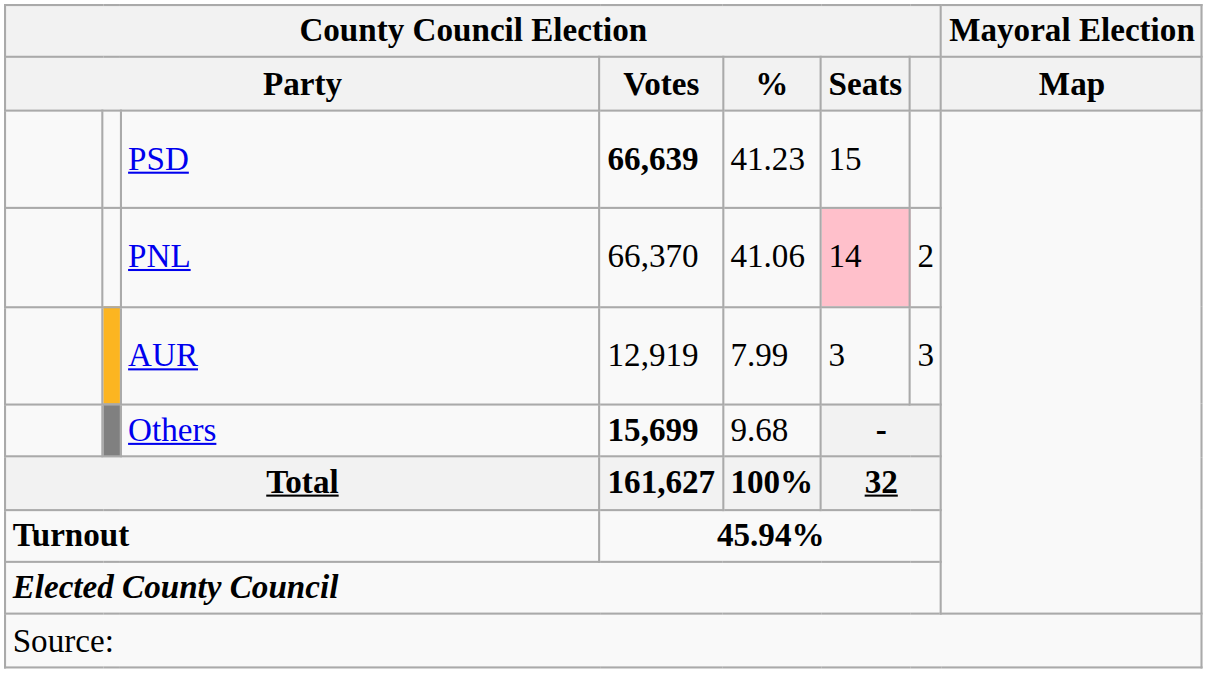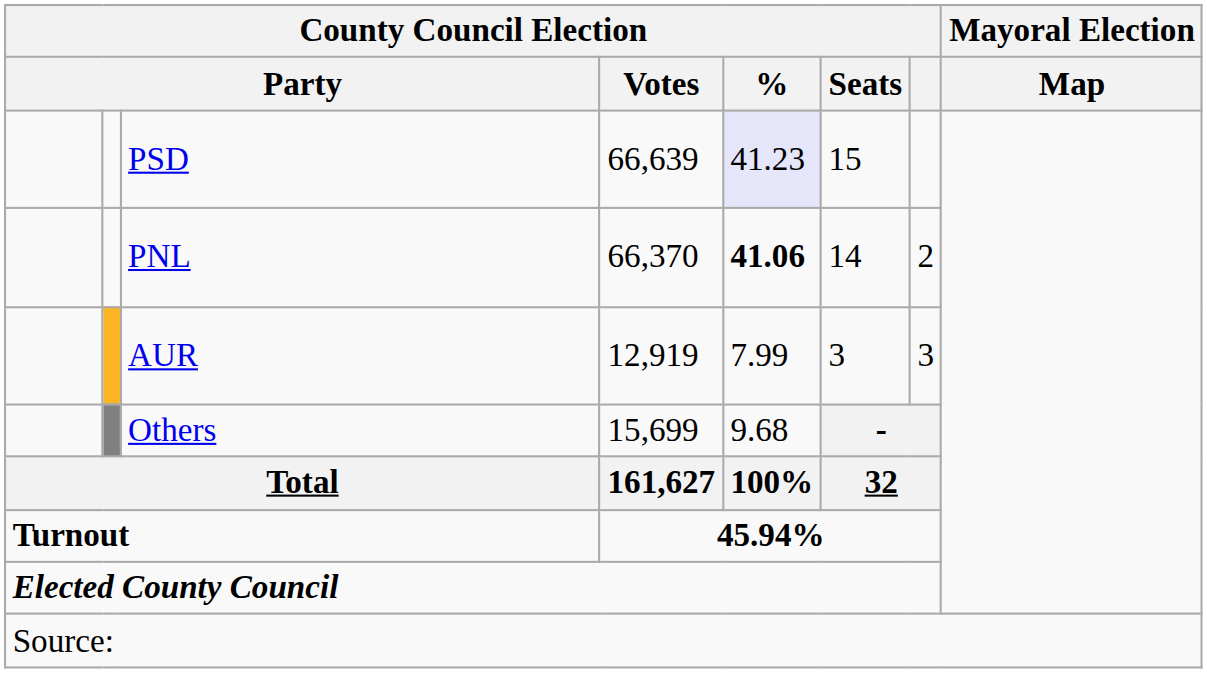(653, 158) bold -> (653, 158) normal
(768, 158) no background -> (768, 158) lavender background
(768, 256) normal -> (768, 256) bold
(845, 256) pink background -> (845, 256) no background
(653, 430) bold -> (653, 430) normal
